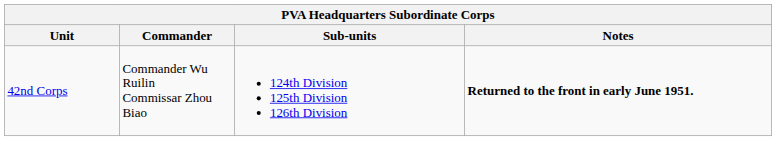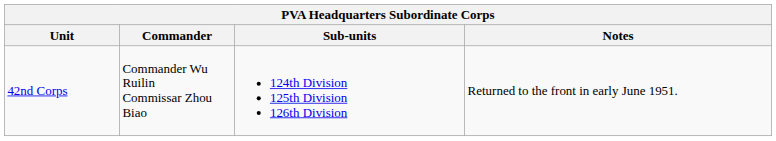(581, 90) bold -> (573, 90) normal
